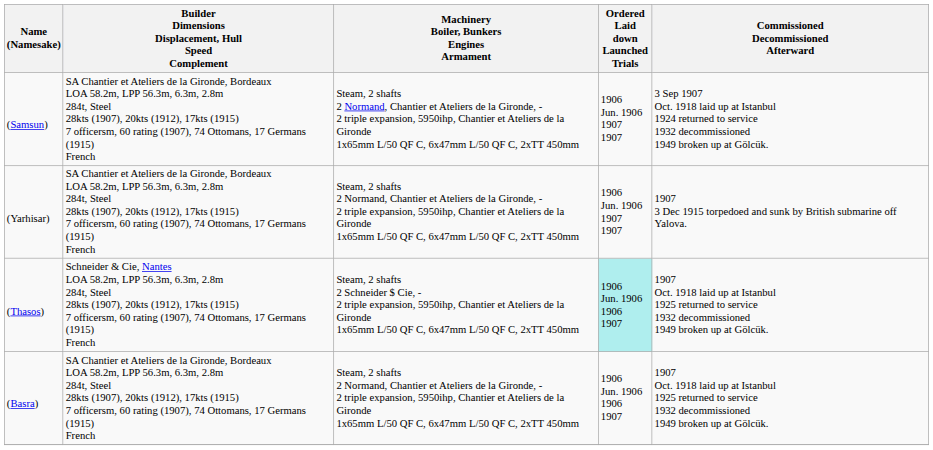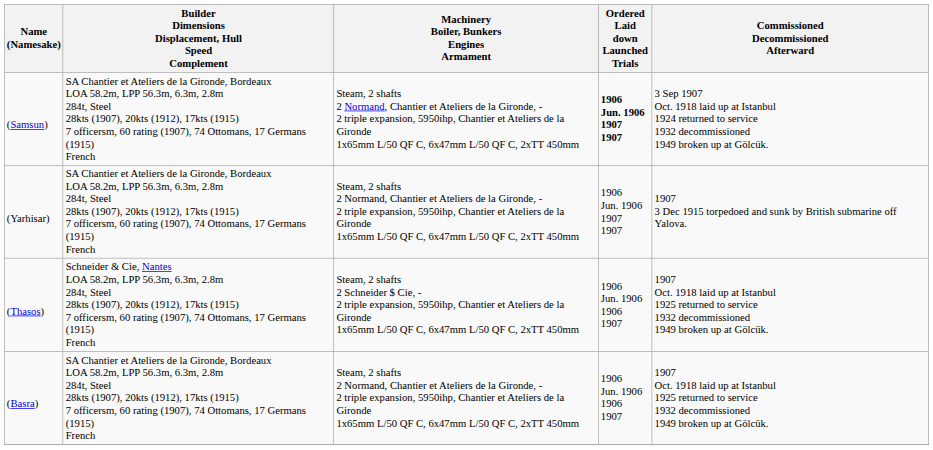(622, 119) normal -> (623, 119) bold
(622, 305) paleturquoise background -> (622, 305) no background
